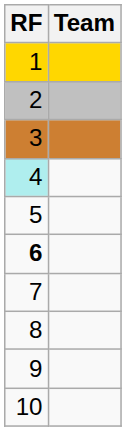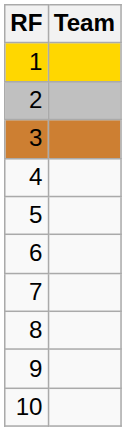(36, 176) paleturquoise background -> (36, 176) no background
(36, 253) bold -> (36, 253) normal
